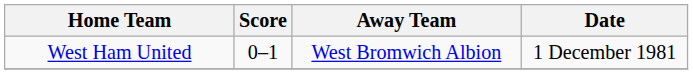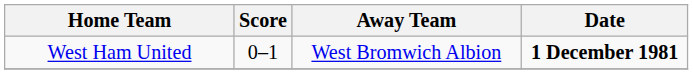(605, 52) normal -> (605, 52) bold
